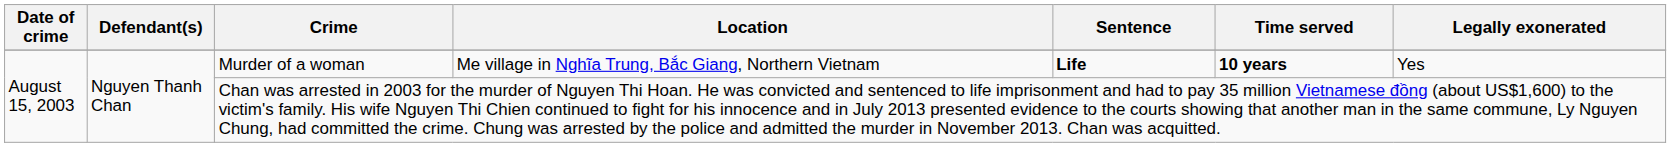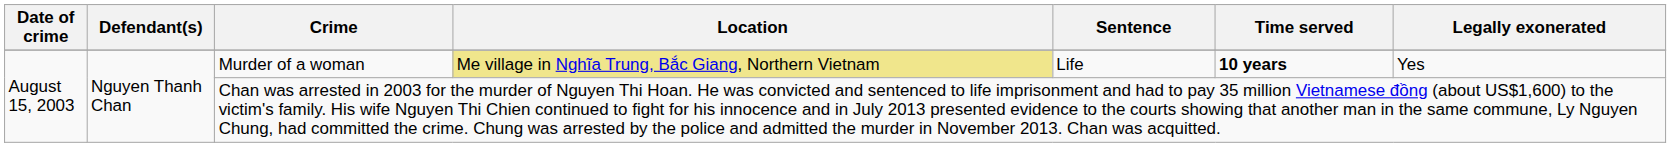(668, 63) no background -> (668, 63) khaki background
(1071, 63) bold -> (1070, 63) normal
